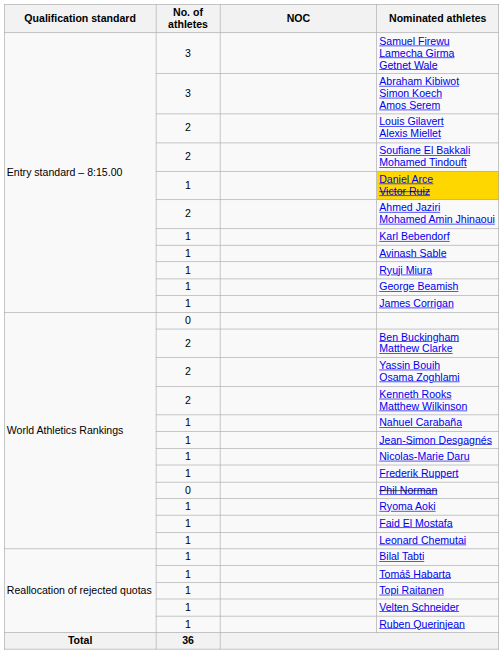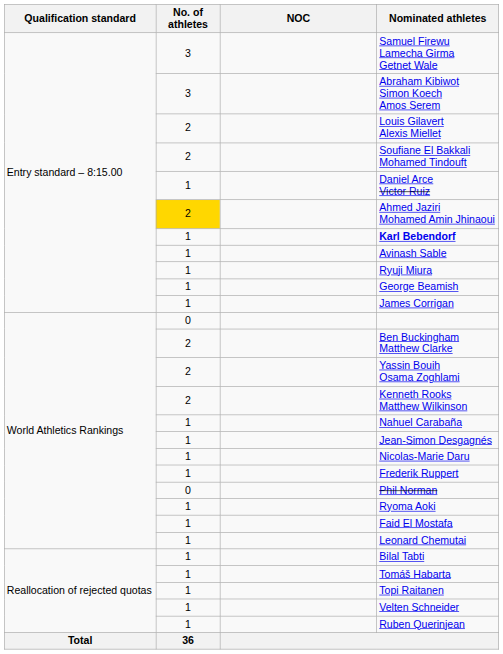(406, 185) gold background -> (406, 185) no background
(188, 214) no background -> (188, 214) gold background
(414, 237) normal -> (417, 237) bold
